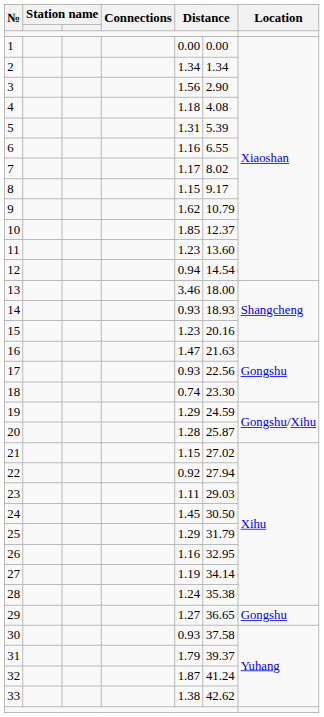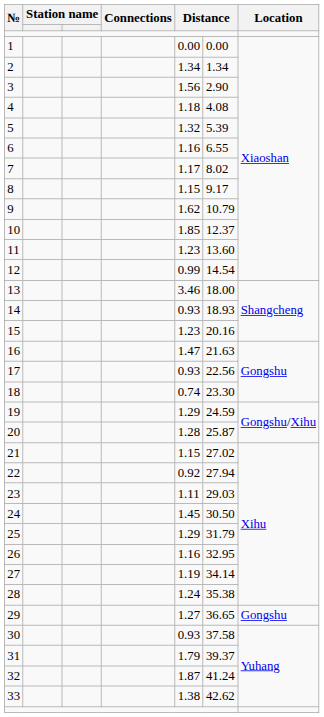(189, 127) 1.31 -> (189, 127) 1.32
(189, 270) 0.94 -> (189, 270) 0.99
